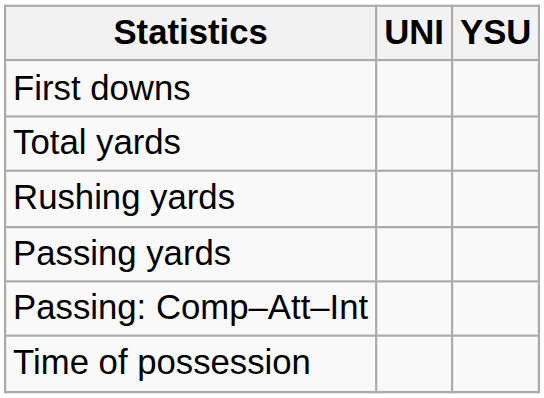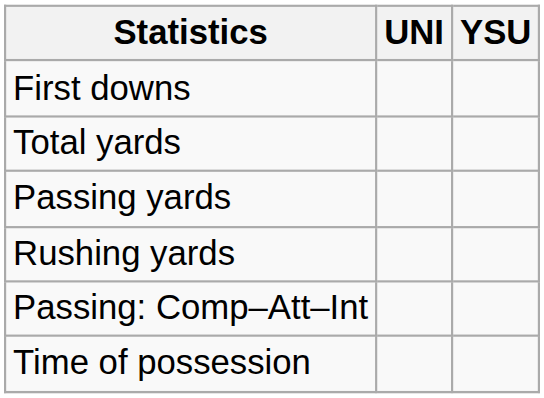rows swapped: (124, 197) <-> (122, 253)
